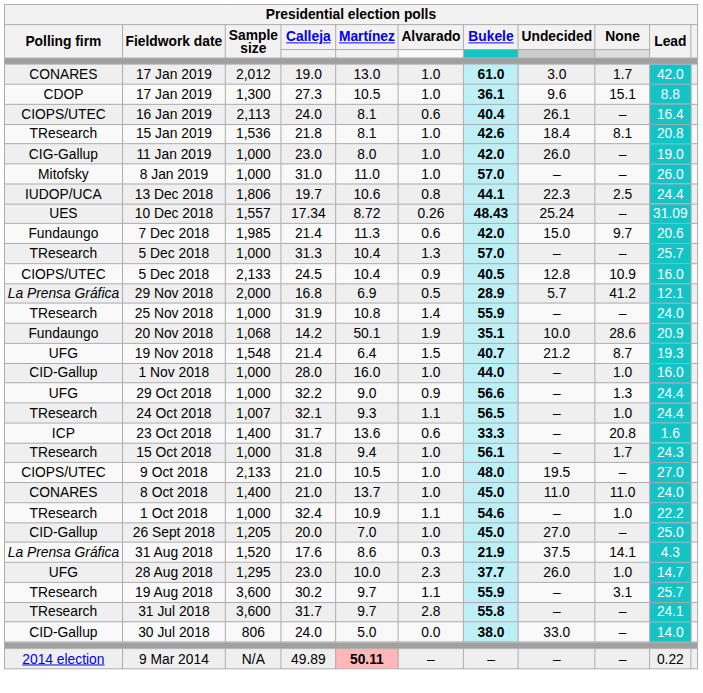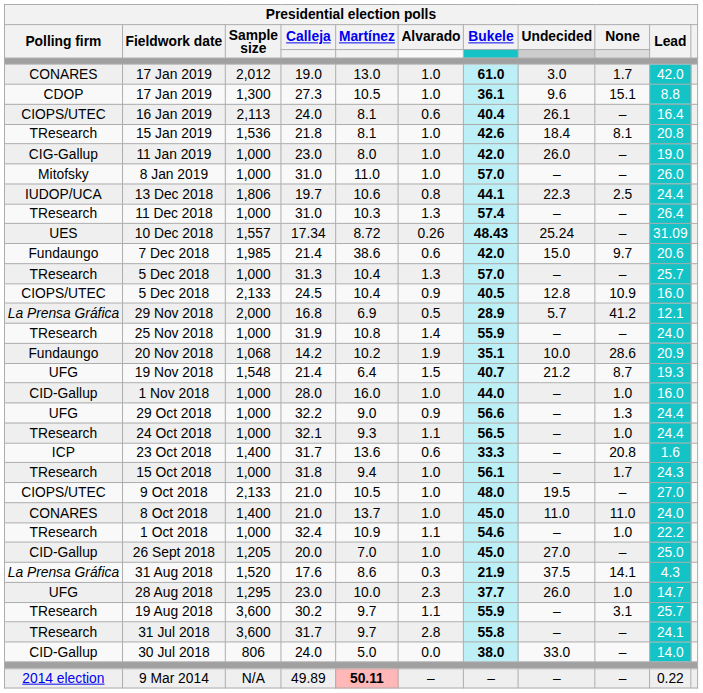+ row: (174, 214)
(367, 234) 11.3 -> (367, 254) 38.6
(367, 334) 50.1 -> (367, 353) 10.2
(253, 413) 1,007 -> (253, 433) 1,000
